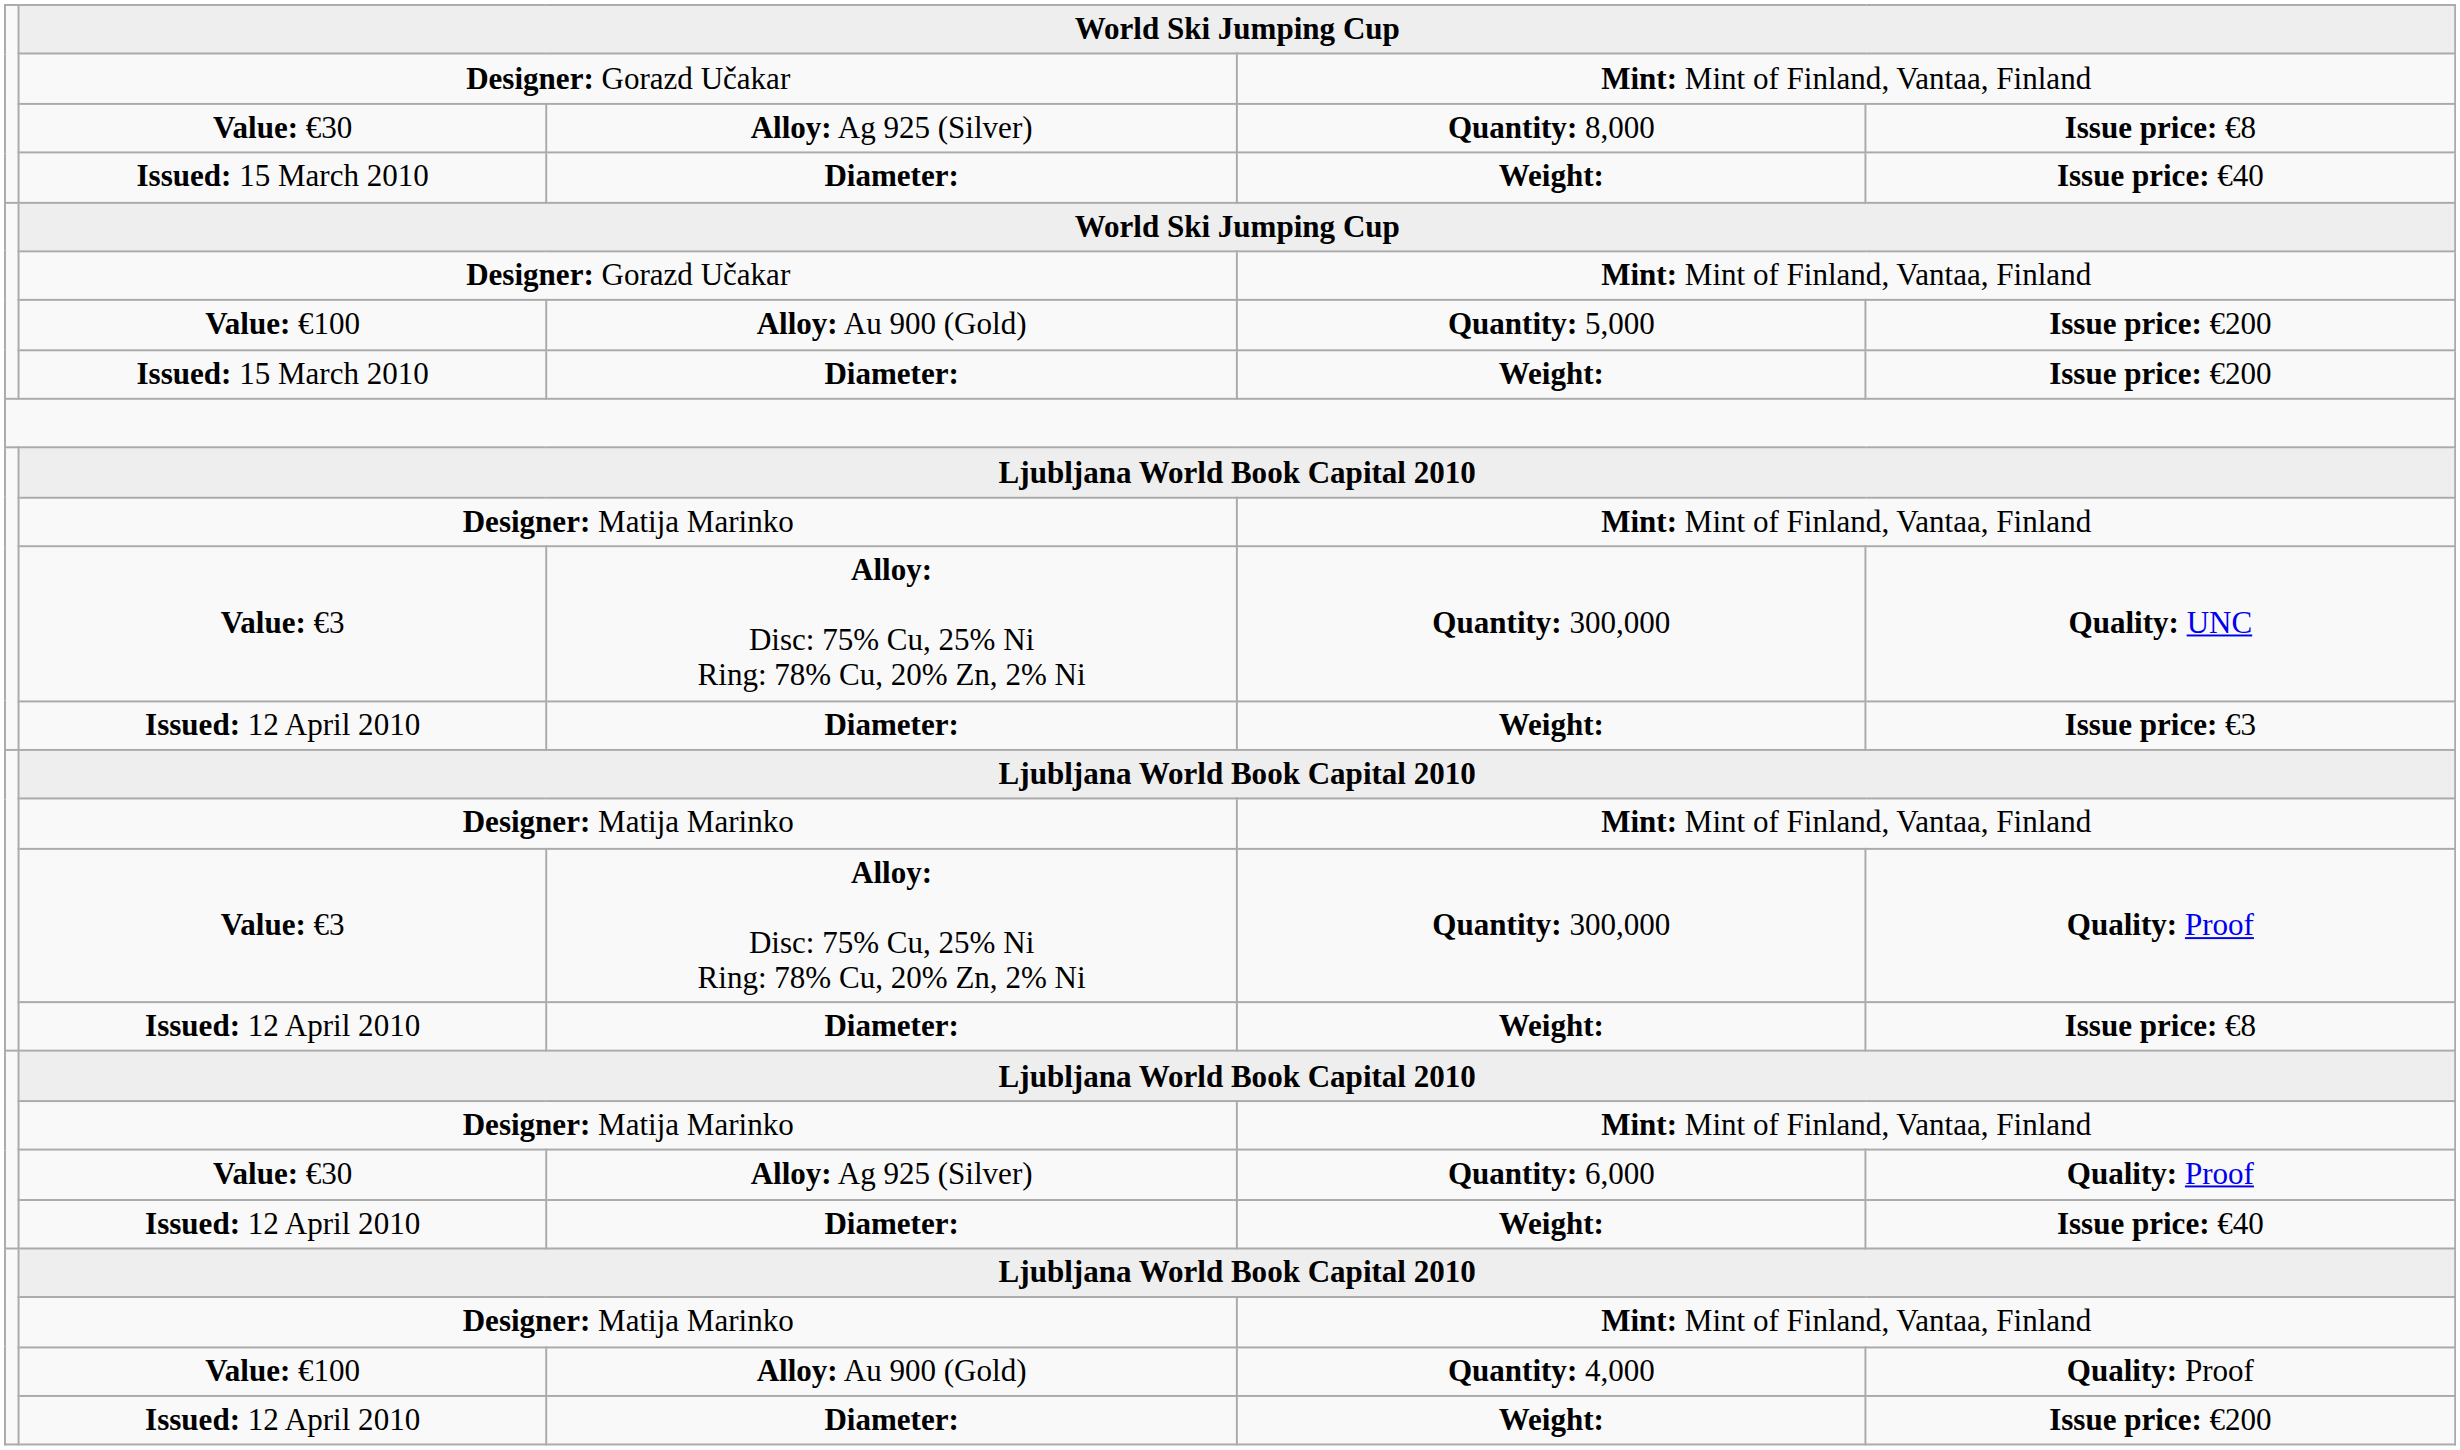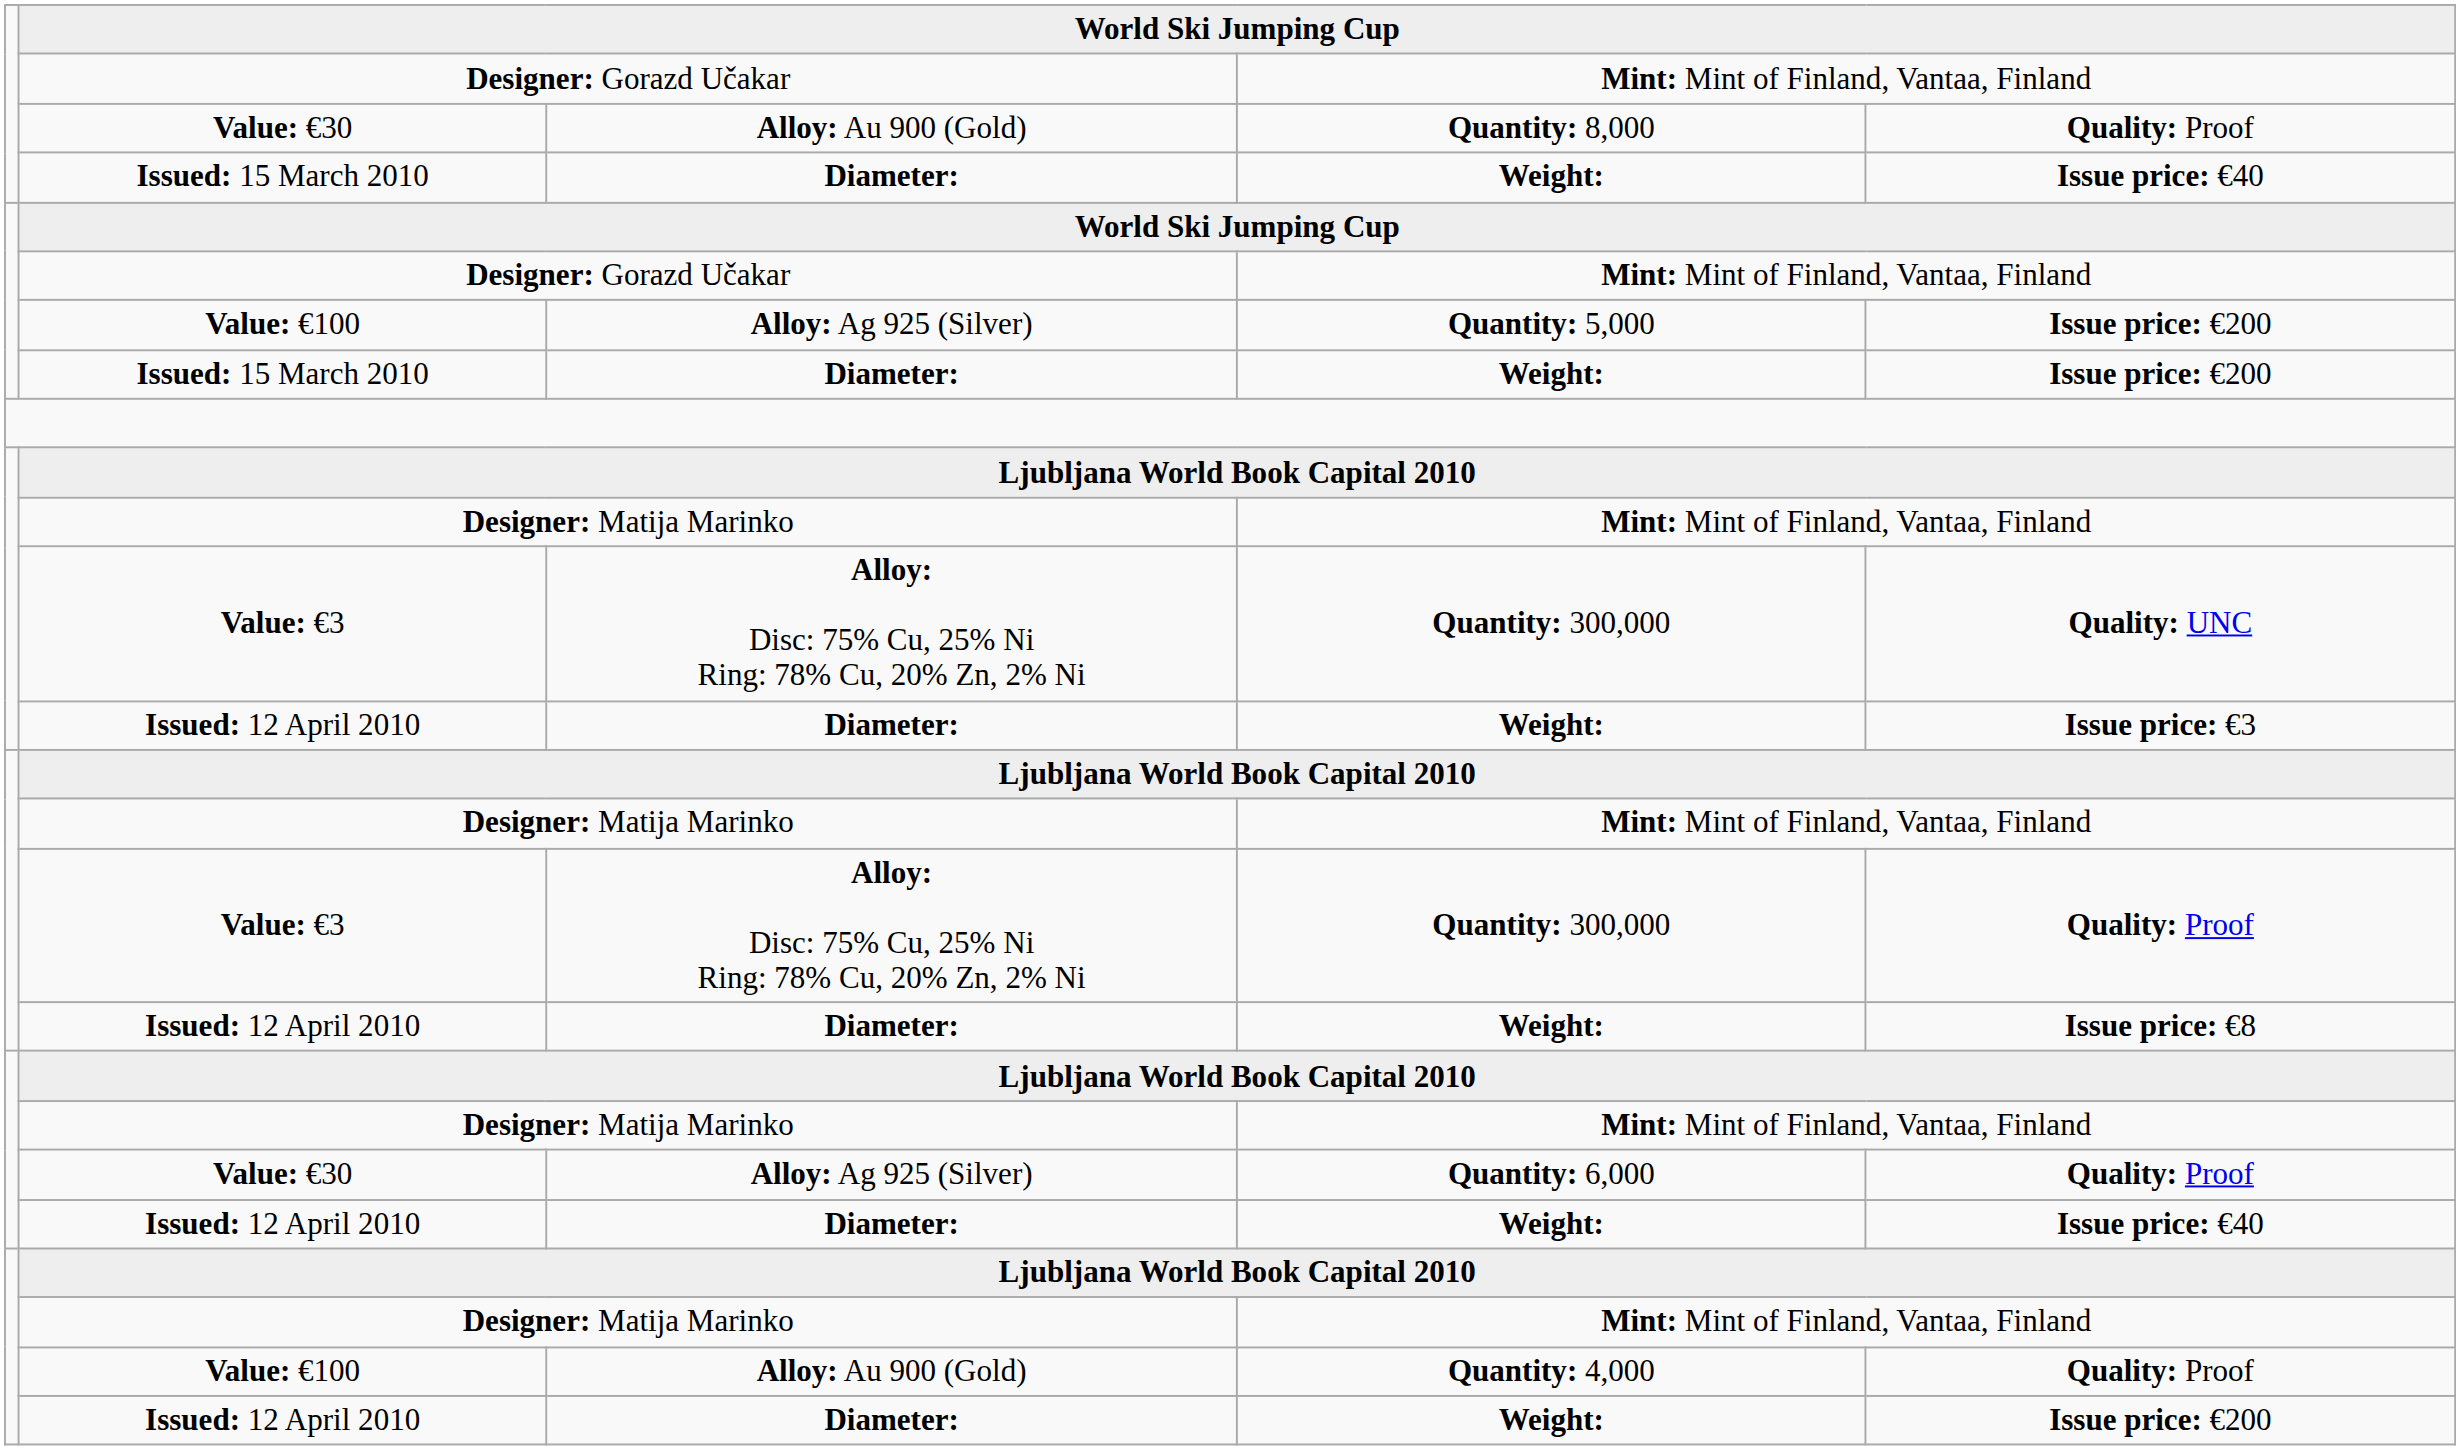(892, 127) Alloy: Ag 925 (Silver) -> (892, 127) Alloy: Au 900 (Gold)
(2160, 127) Issue price: €8 -> (2160, 127) Quality: Proof
(892, 324) Alloy: Au 900 (Gold) -> (892, 324) Alloy: Ag 925 (Silver)
